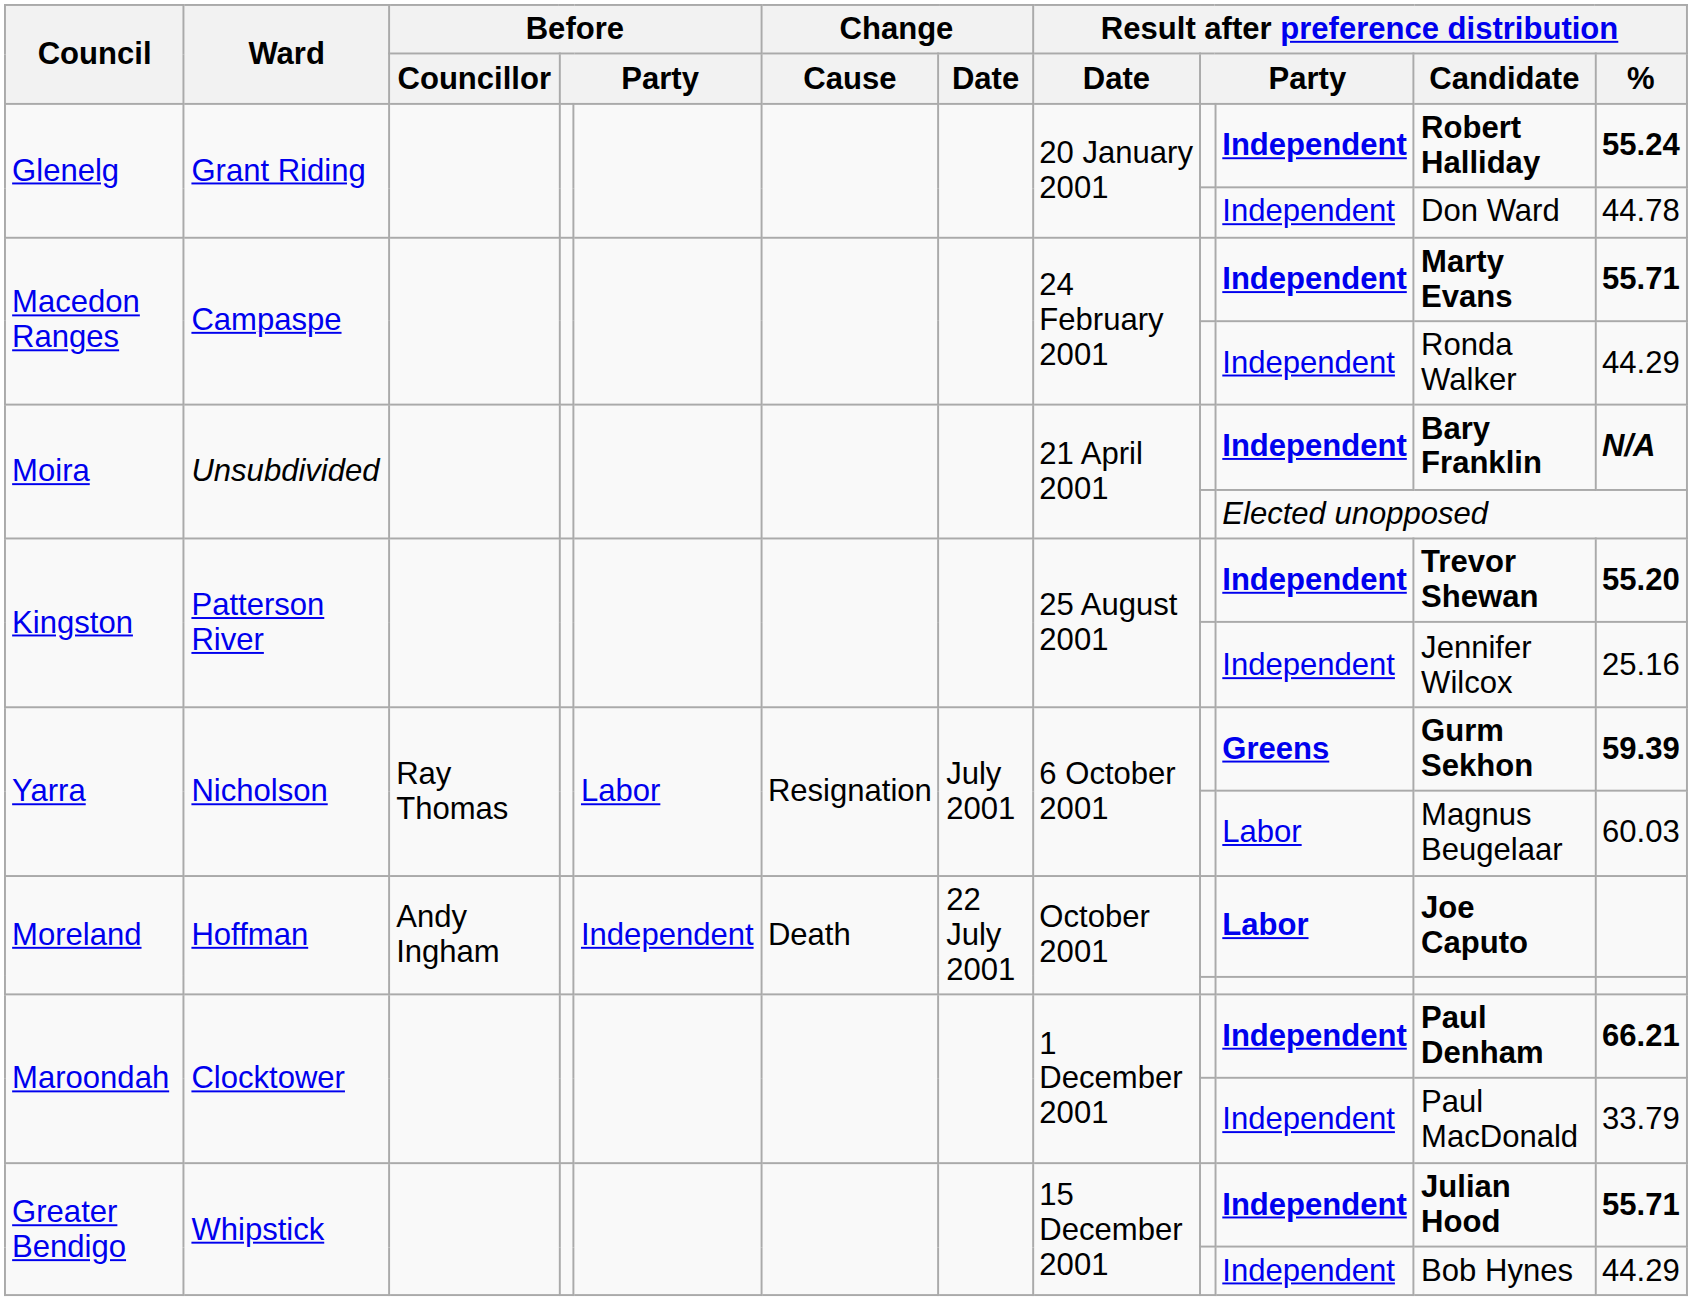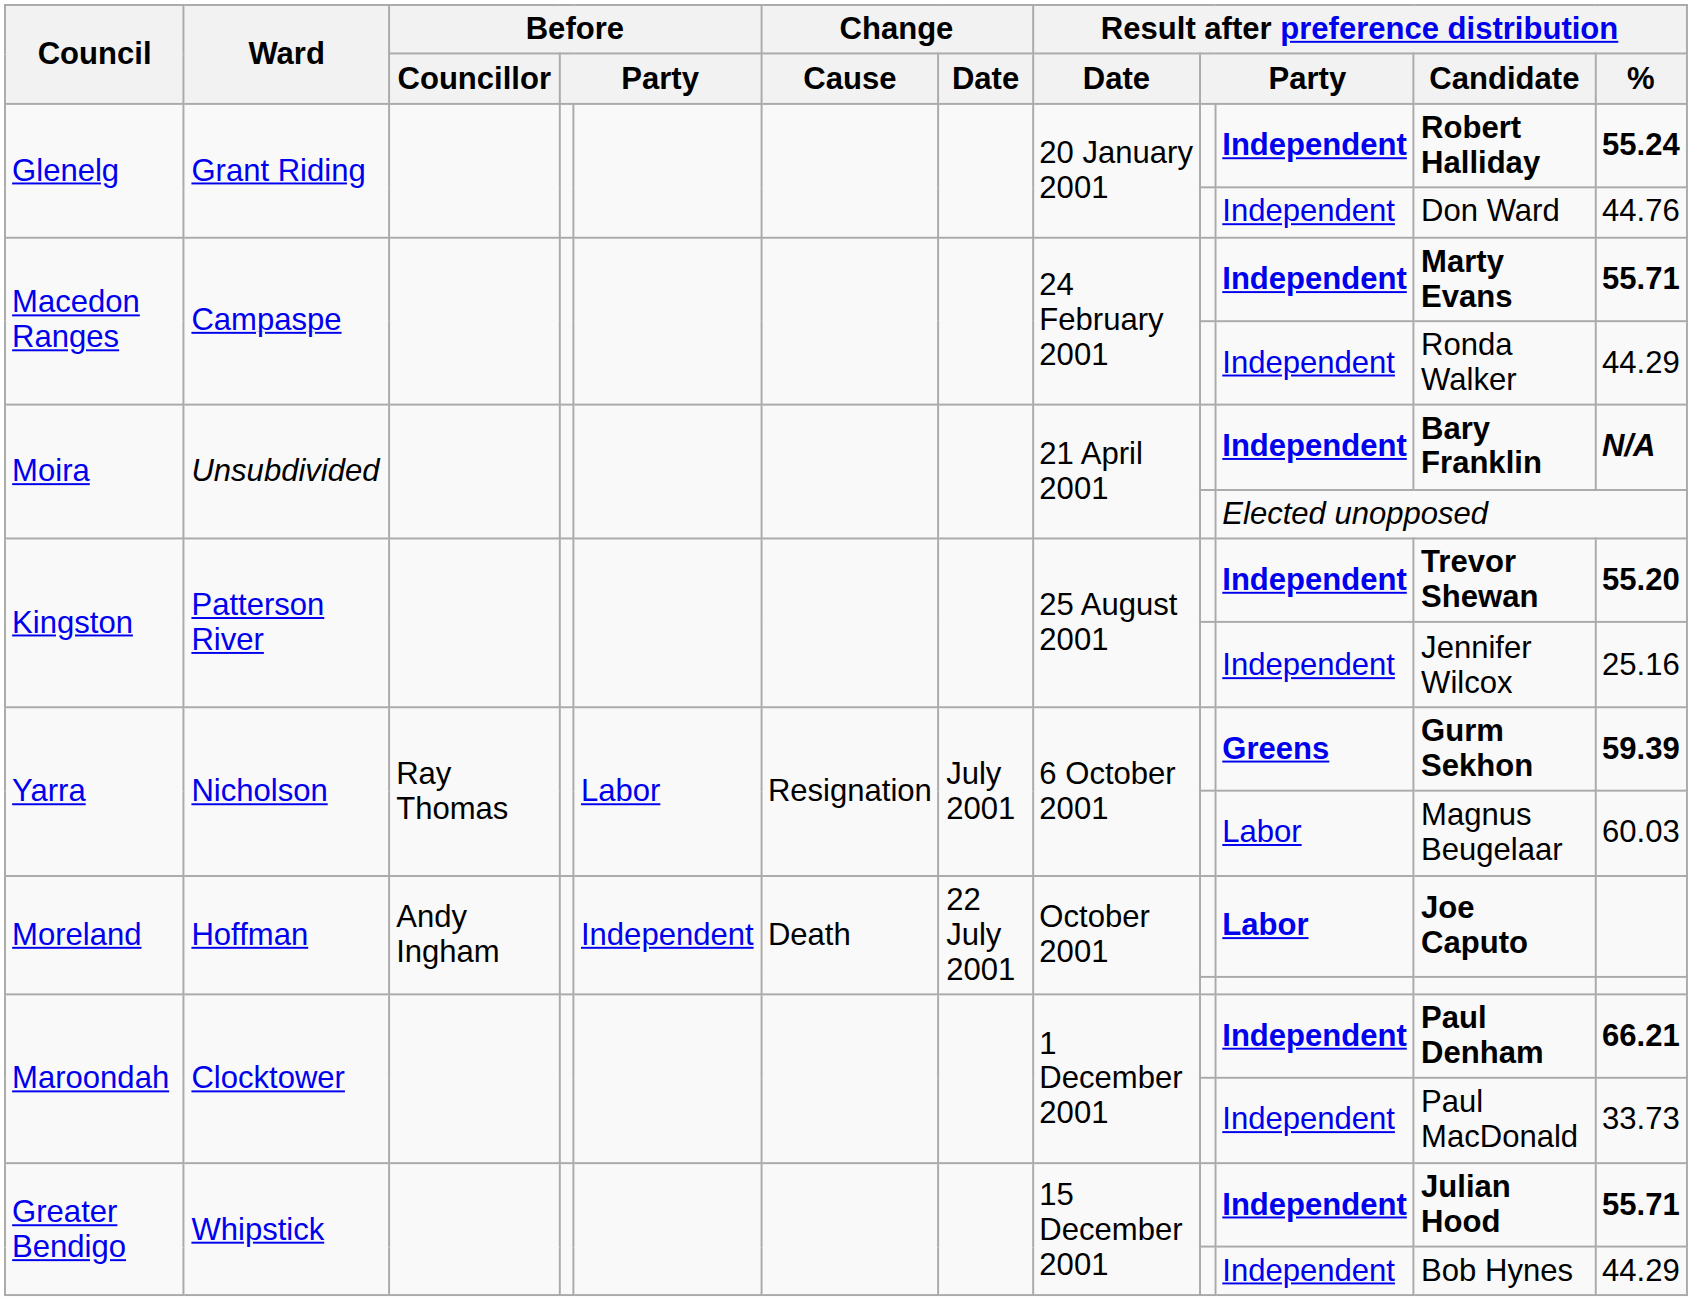(1641, 211) 44.78 -> (1641, 211) 44.76
(1641, 1119) 33.79 -> (1641, 1119) 33.73
